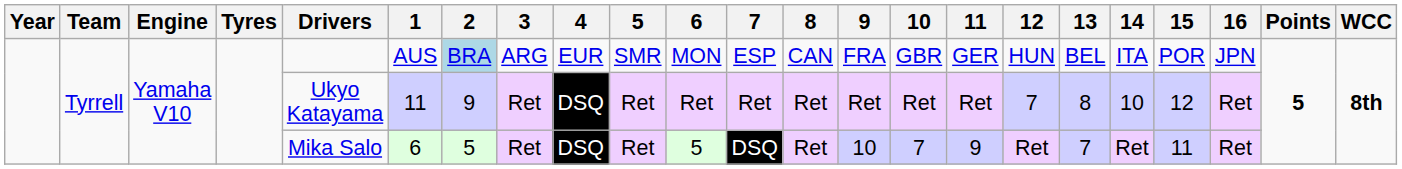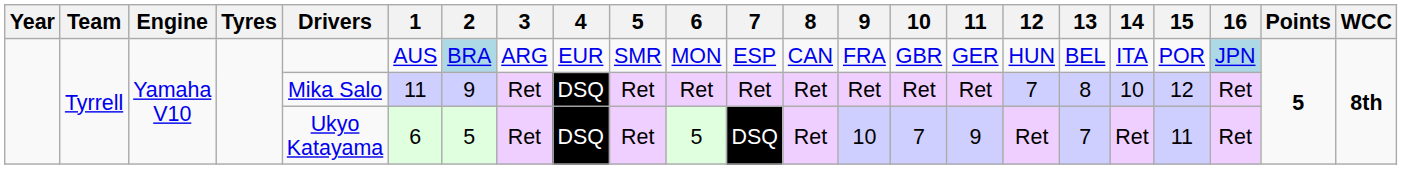(1235, 56) no background -> (1235, 56) lightblue background
(335, 102) Ukyo Katayama -> (335, 90) Mika Salo
(335, 148) Mika Salo -> (335, 136) Ukyo Katayama
